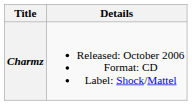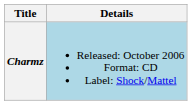(117, 67) no background -> (117, 67) lightblue background
